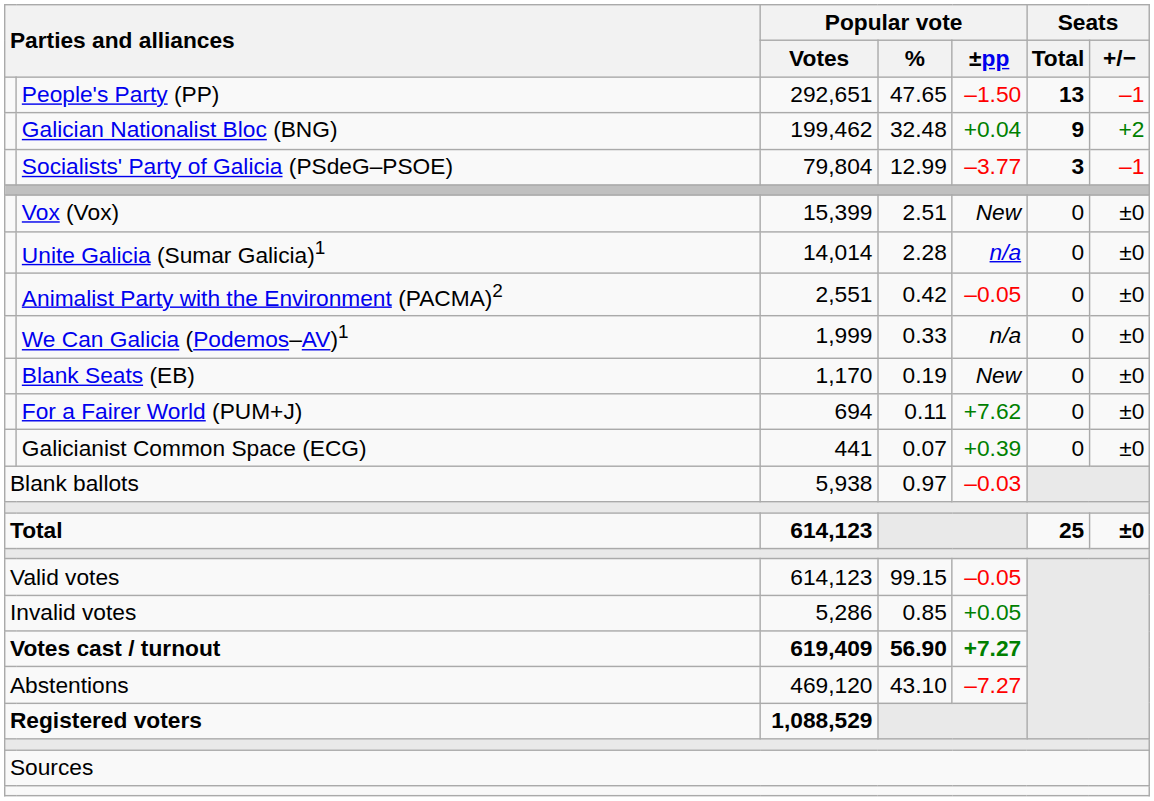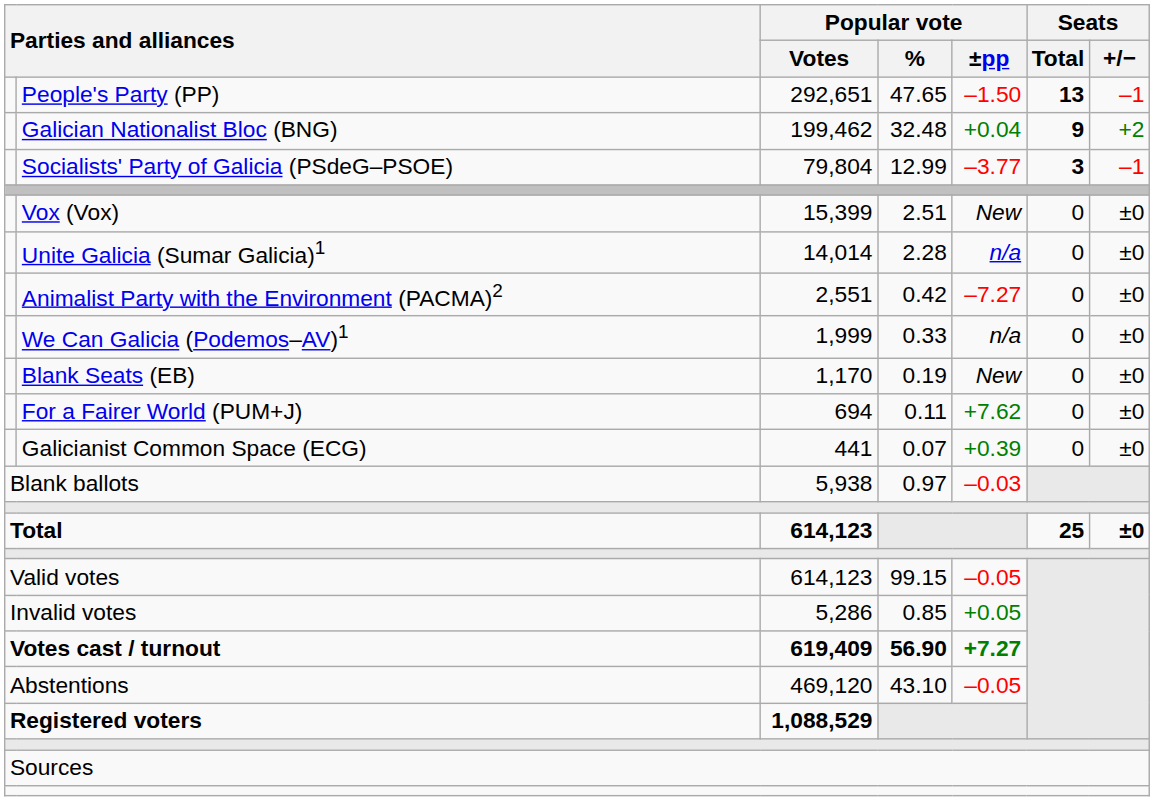(993, 294) –0.05 -> (993, 294) –7.27
(993, 684) –7.27 -> (993, 684) –0.05
